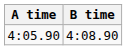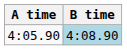(92, 35) no background -> (92, 35) lightblue background
